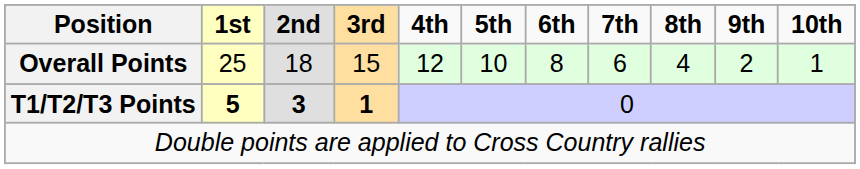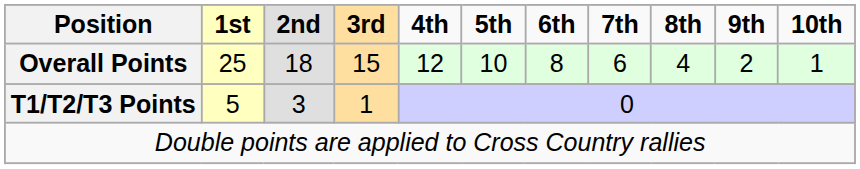(233, 103) bold -> (233, 103) normal
(299, 103) bold -> (299, 103) normal
(366, 103) bold -> (366, 103) normal
